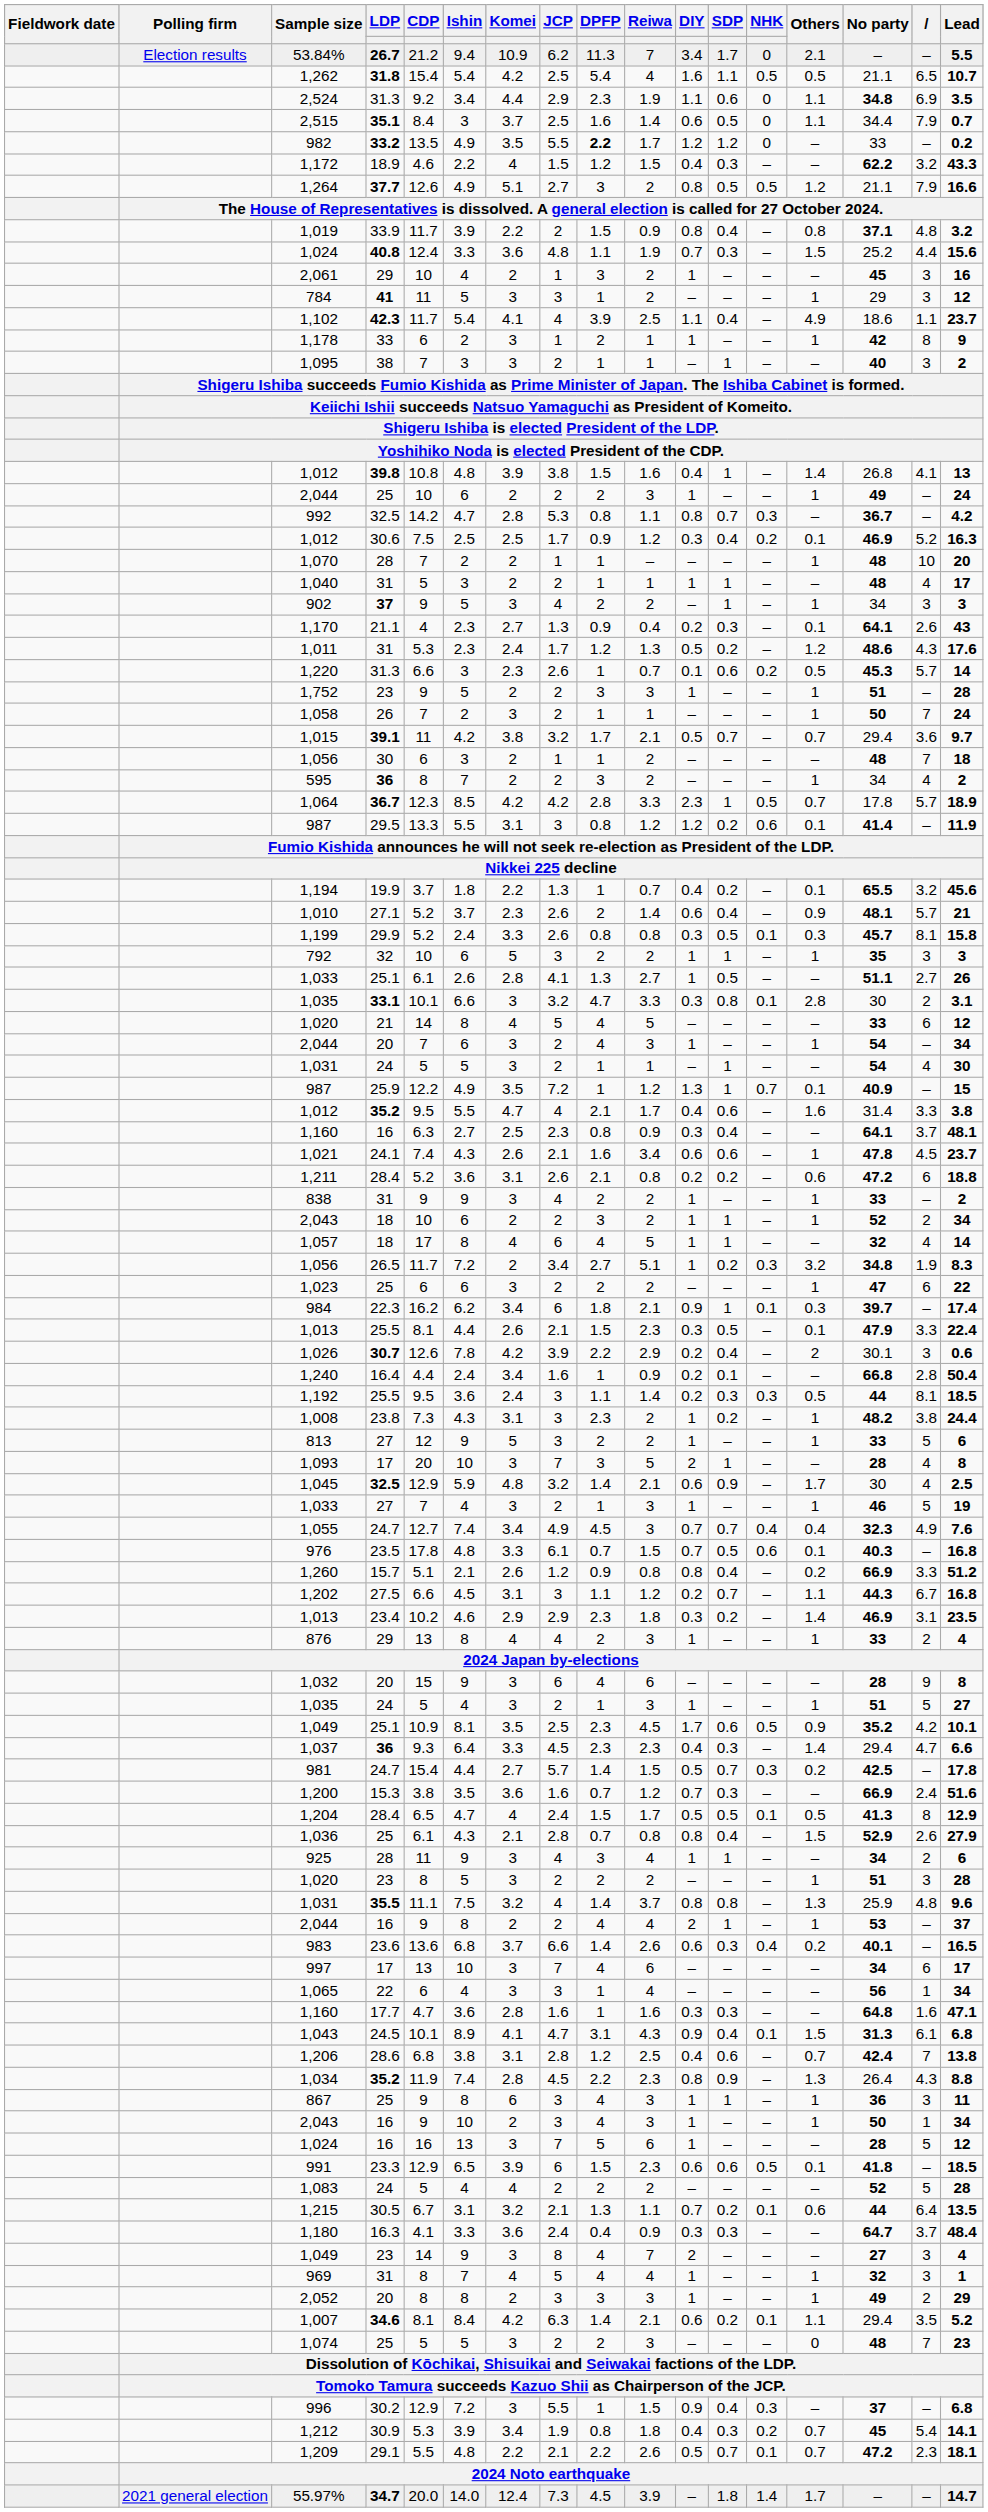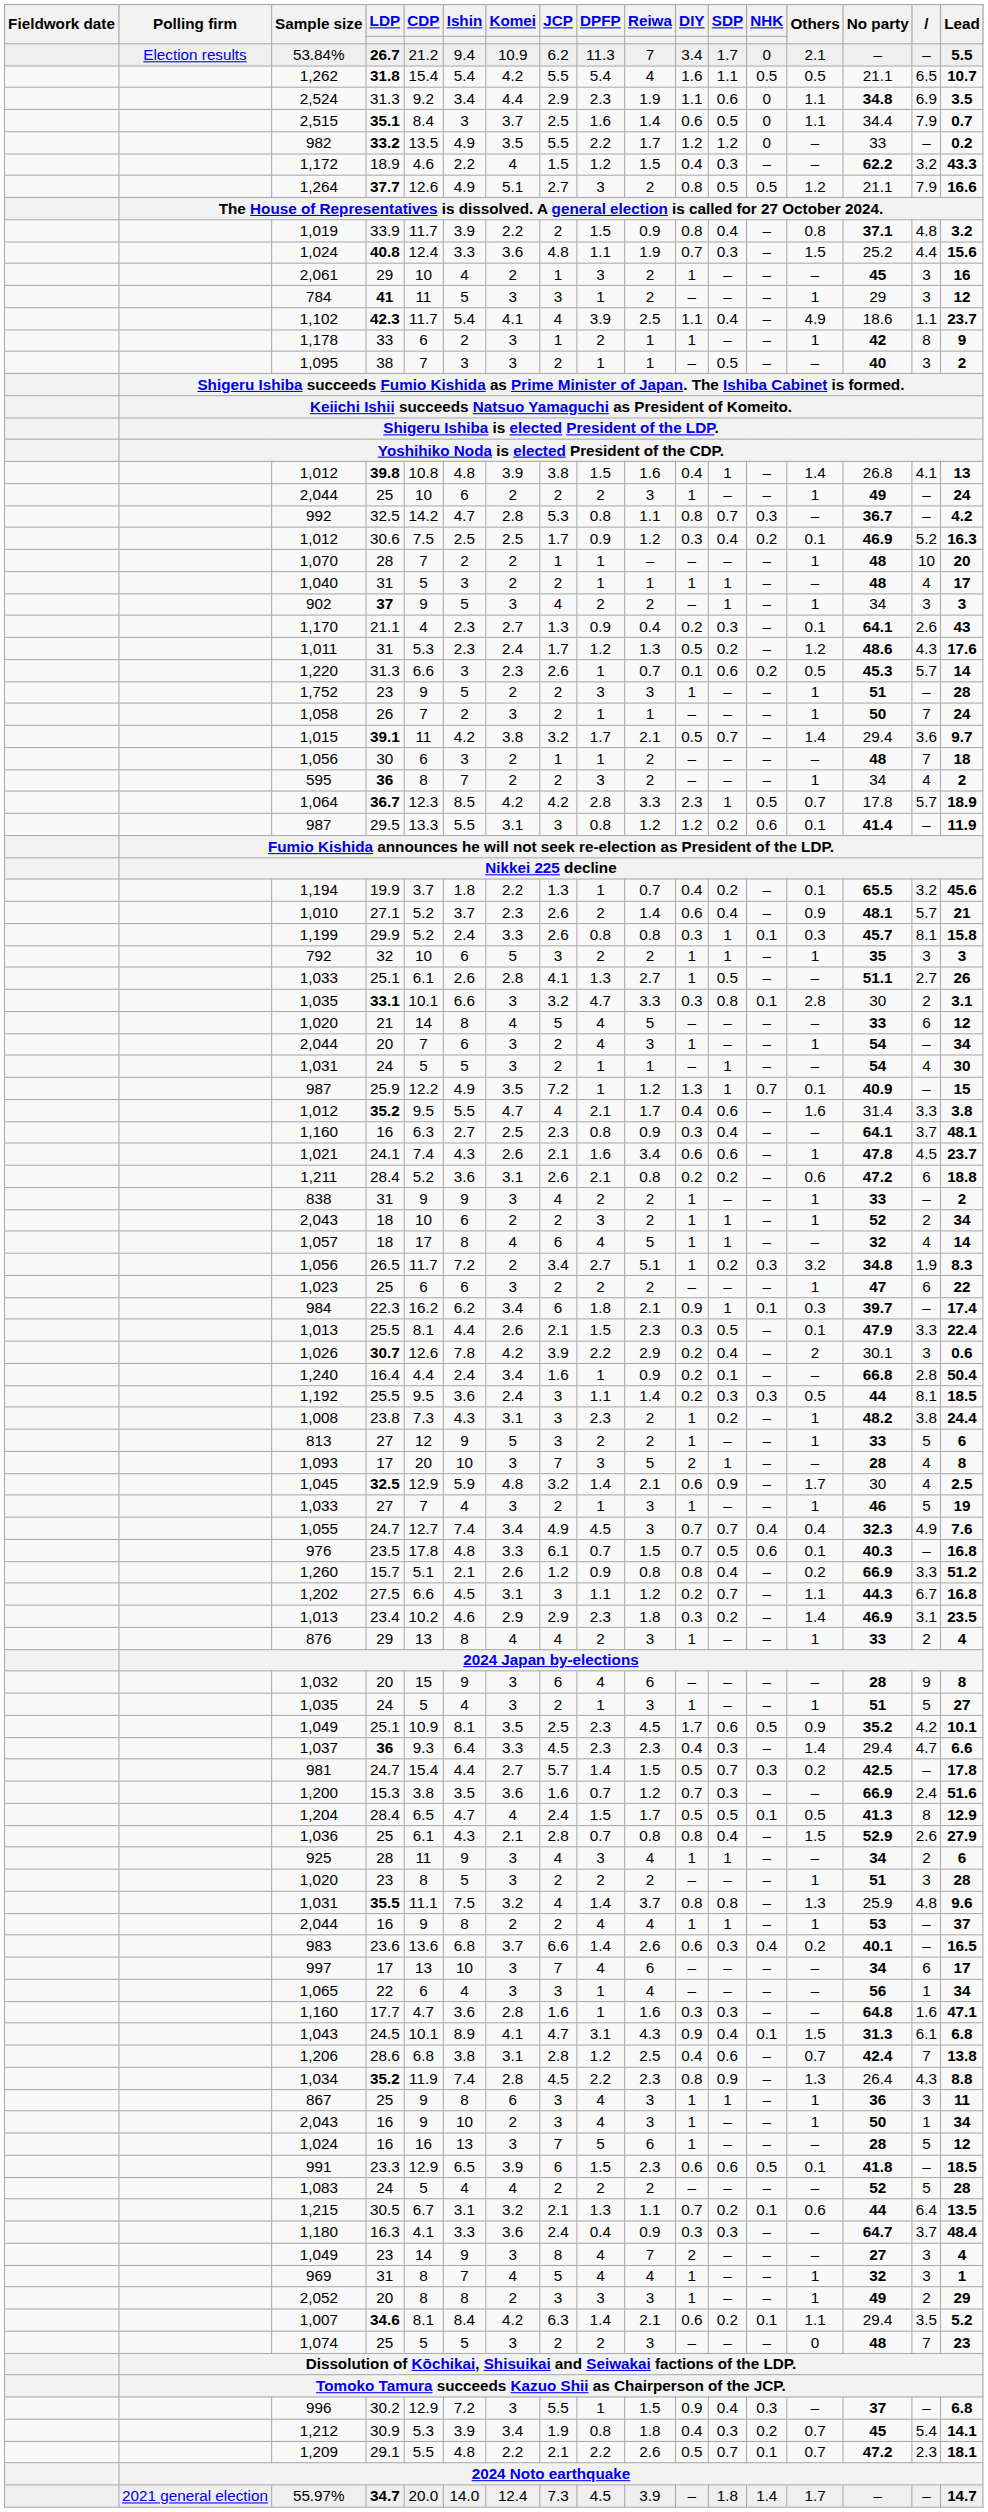(558, 77) 2.5 -> (558, 77) 5.5
(600, 143) bold -> (600, 143) normal
(727, 363) 1 -> (727, 363) 0.5
(815, 737) 0.7 -> (815, 737) 1.4
(727, 935) 0.5 -> (727, 935) 1
(692, 1924) 2 -> (692, 1924) 1
